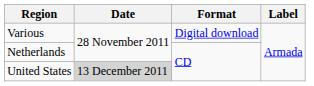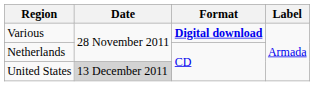(217, 33) normal -> (219, 33) bold
